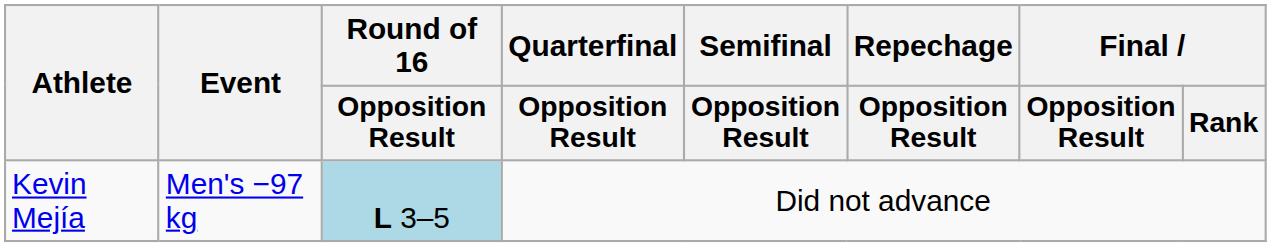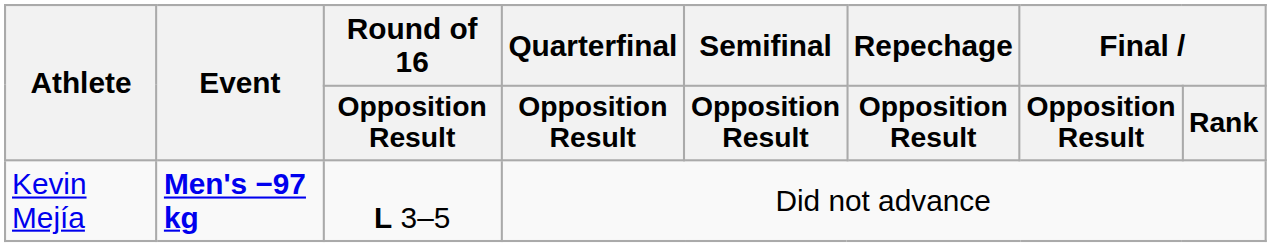(234, 201) normal -> (235, 201) bold
(412, 218) lightblue background -> (412, 218) no background
